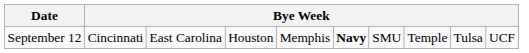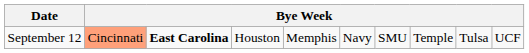(115, 37) no background -> (115, 37) lightsalmon background
(186, 37) normal -> (189, 37) bold
(351, 37) bold -> (357, 37) normal
